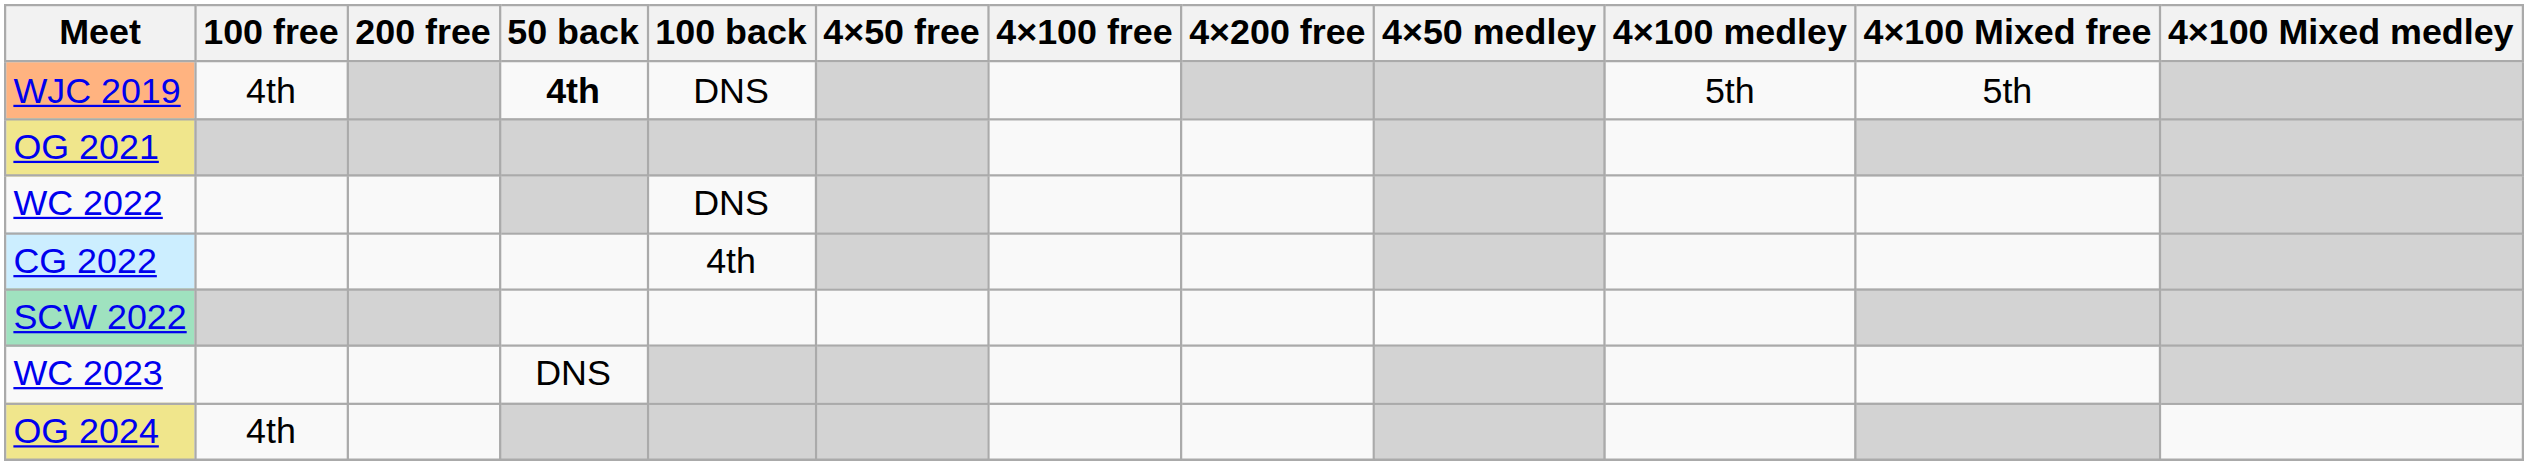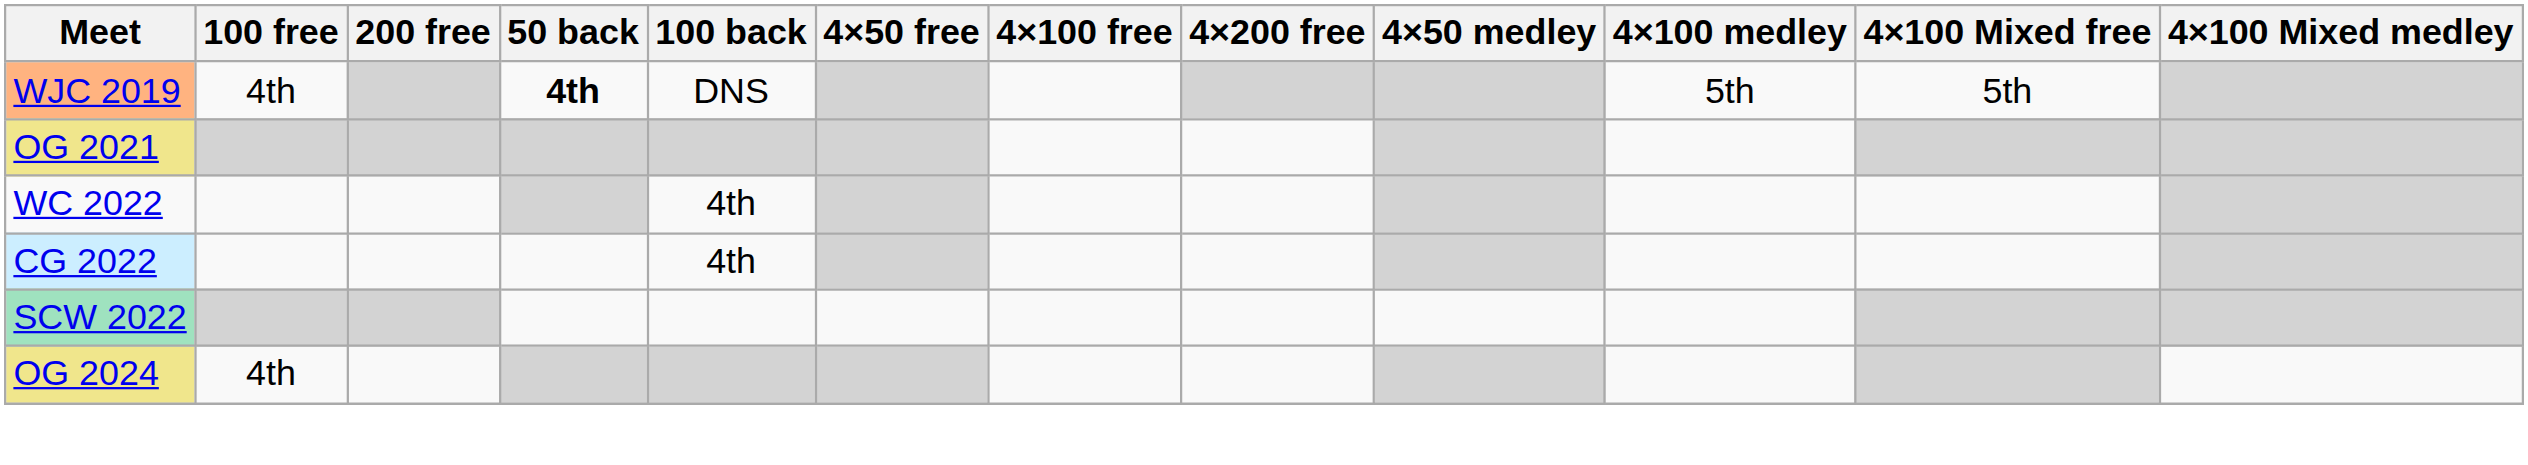(731, 203) DNS -> (731, 203) 4th
- row: (88, 373)
